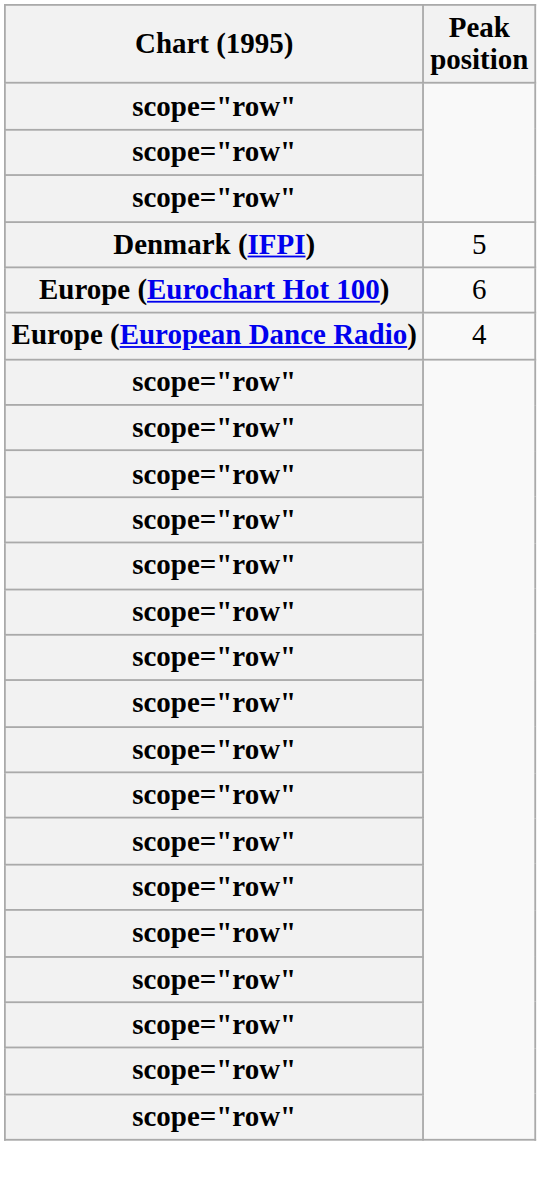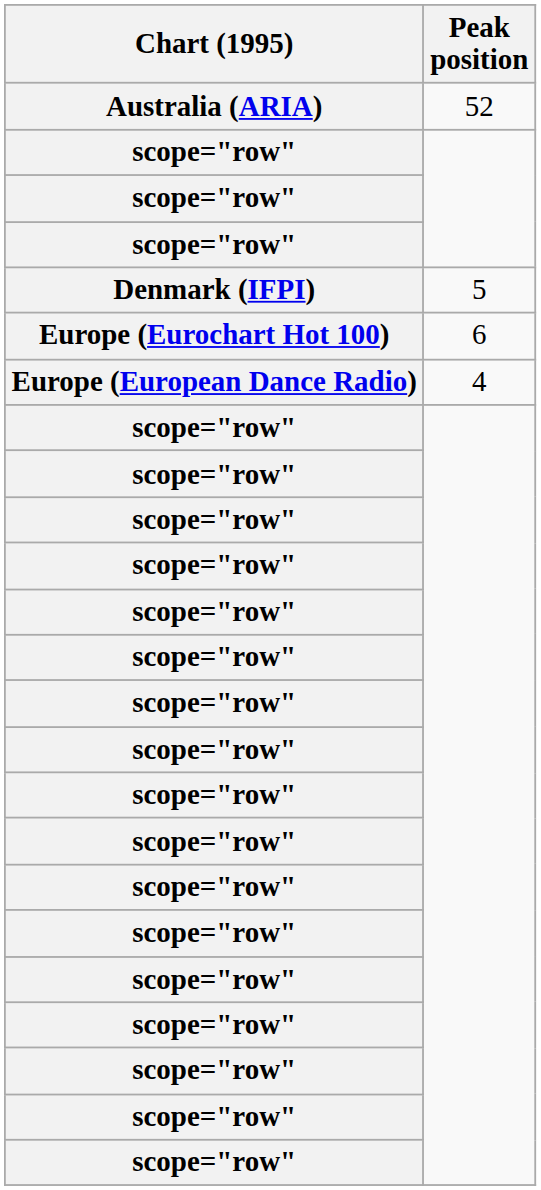+ row: (214, 105)
